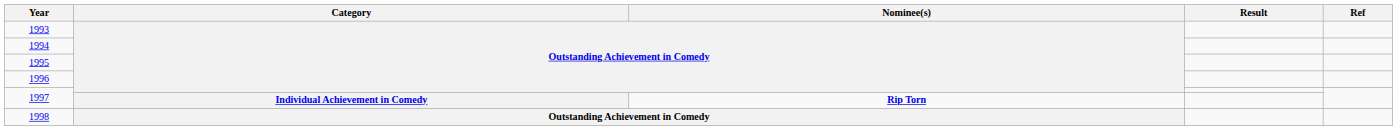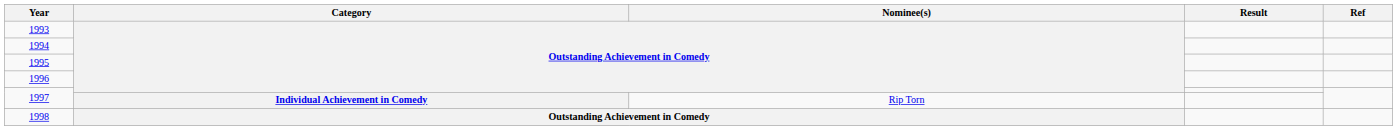(907, 101) bold -> (907, 101) normal
